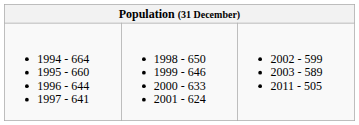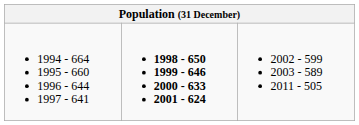(179, 79) normal -> (179, 79) bold
